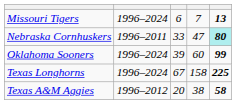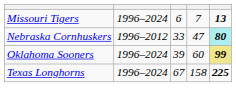(142, 36) 1996–2011 -> (142, 36) 1996–2012
(220, 54) no background -> (220, 54) khaki background
- row: (50, 90)
